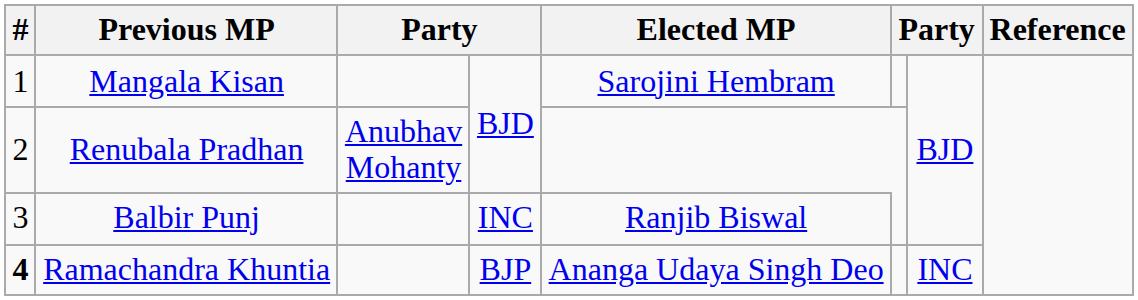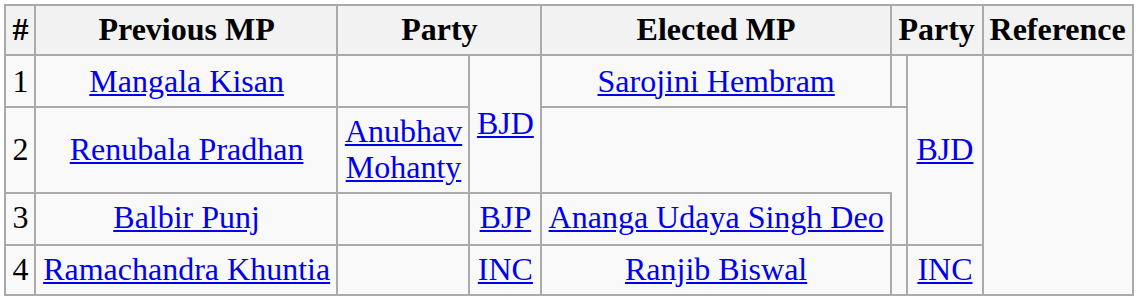(505, 218) INC -> (505, 218) BJP
(716, 218) Ranjib Biswal -> (716, 218) Ananga Udaya Singh Deo
(20, 268) bold -> (20, 268) normal
(505, 268) BJP -> (505, 268) INC
(716, 268) Ananga Udaya Singh Deo -> (716, 268) Ranjib Biswal
